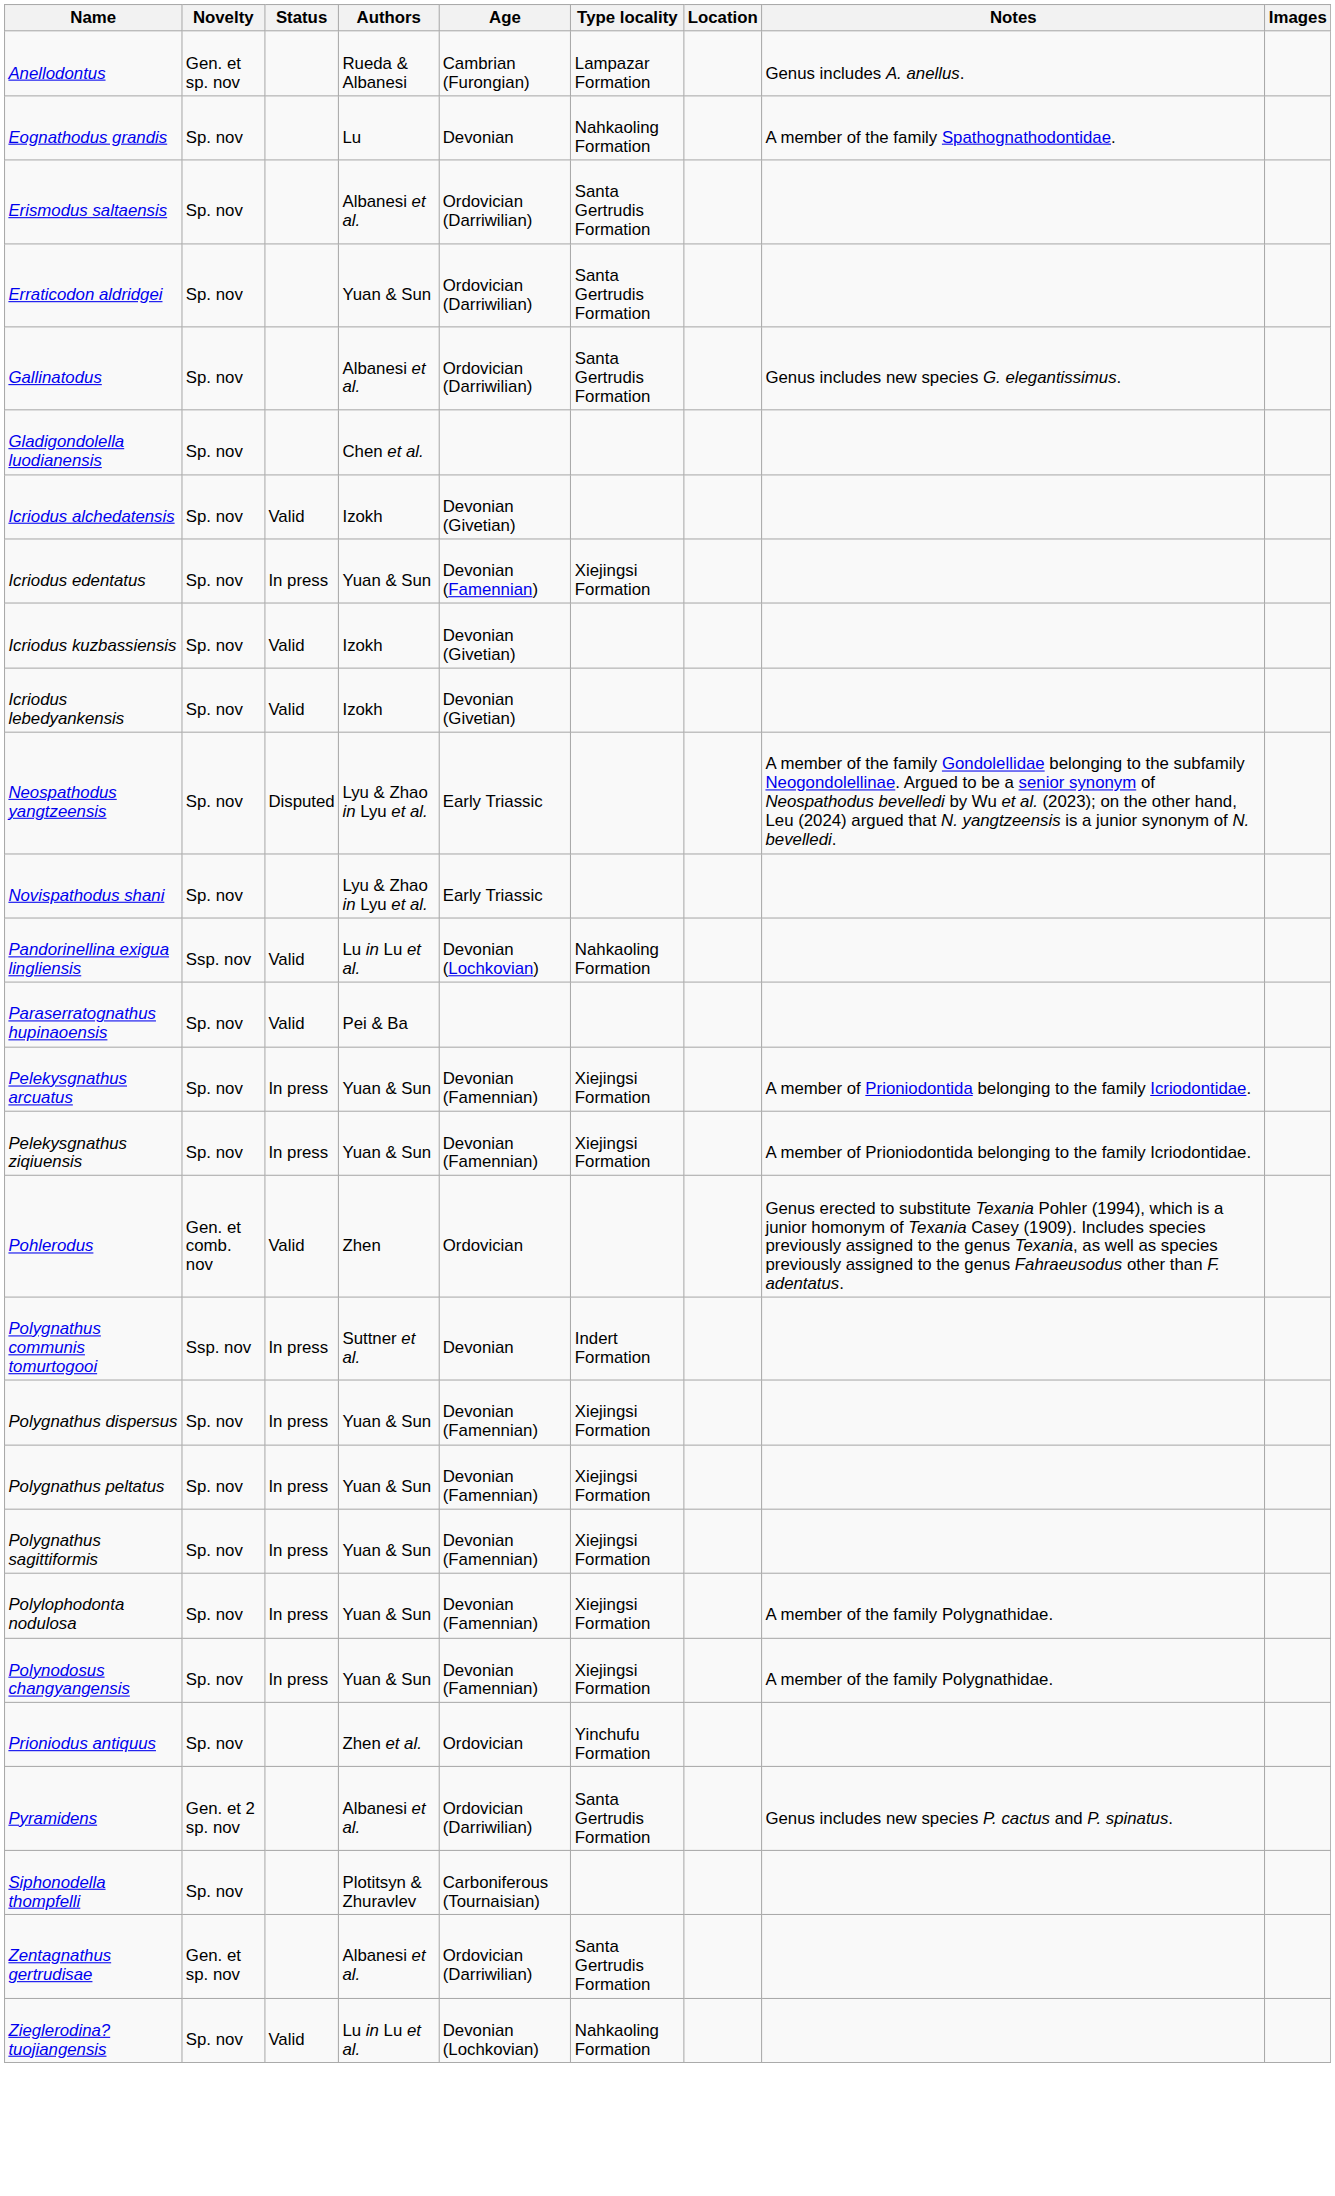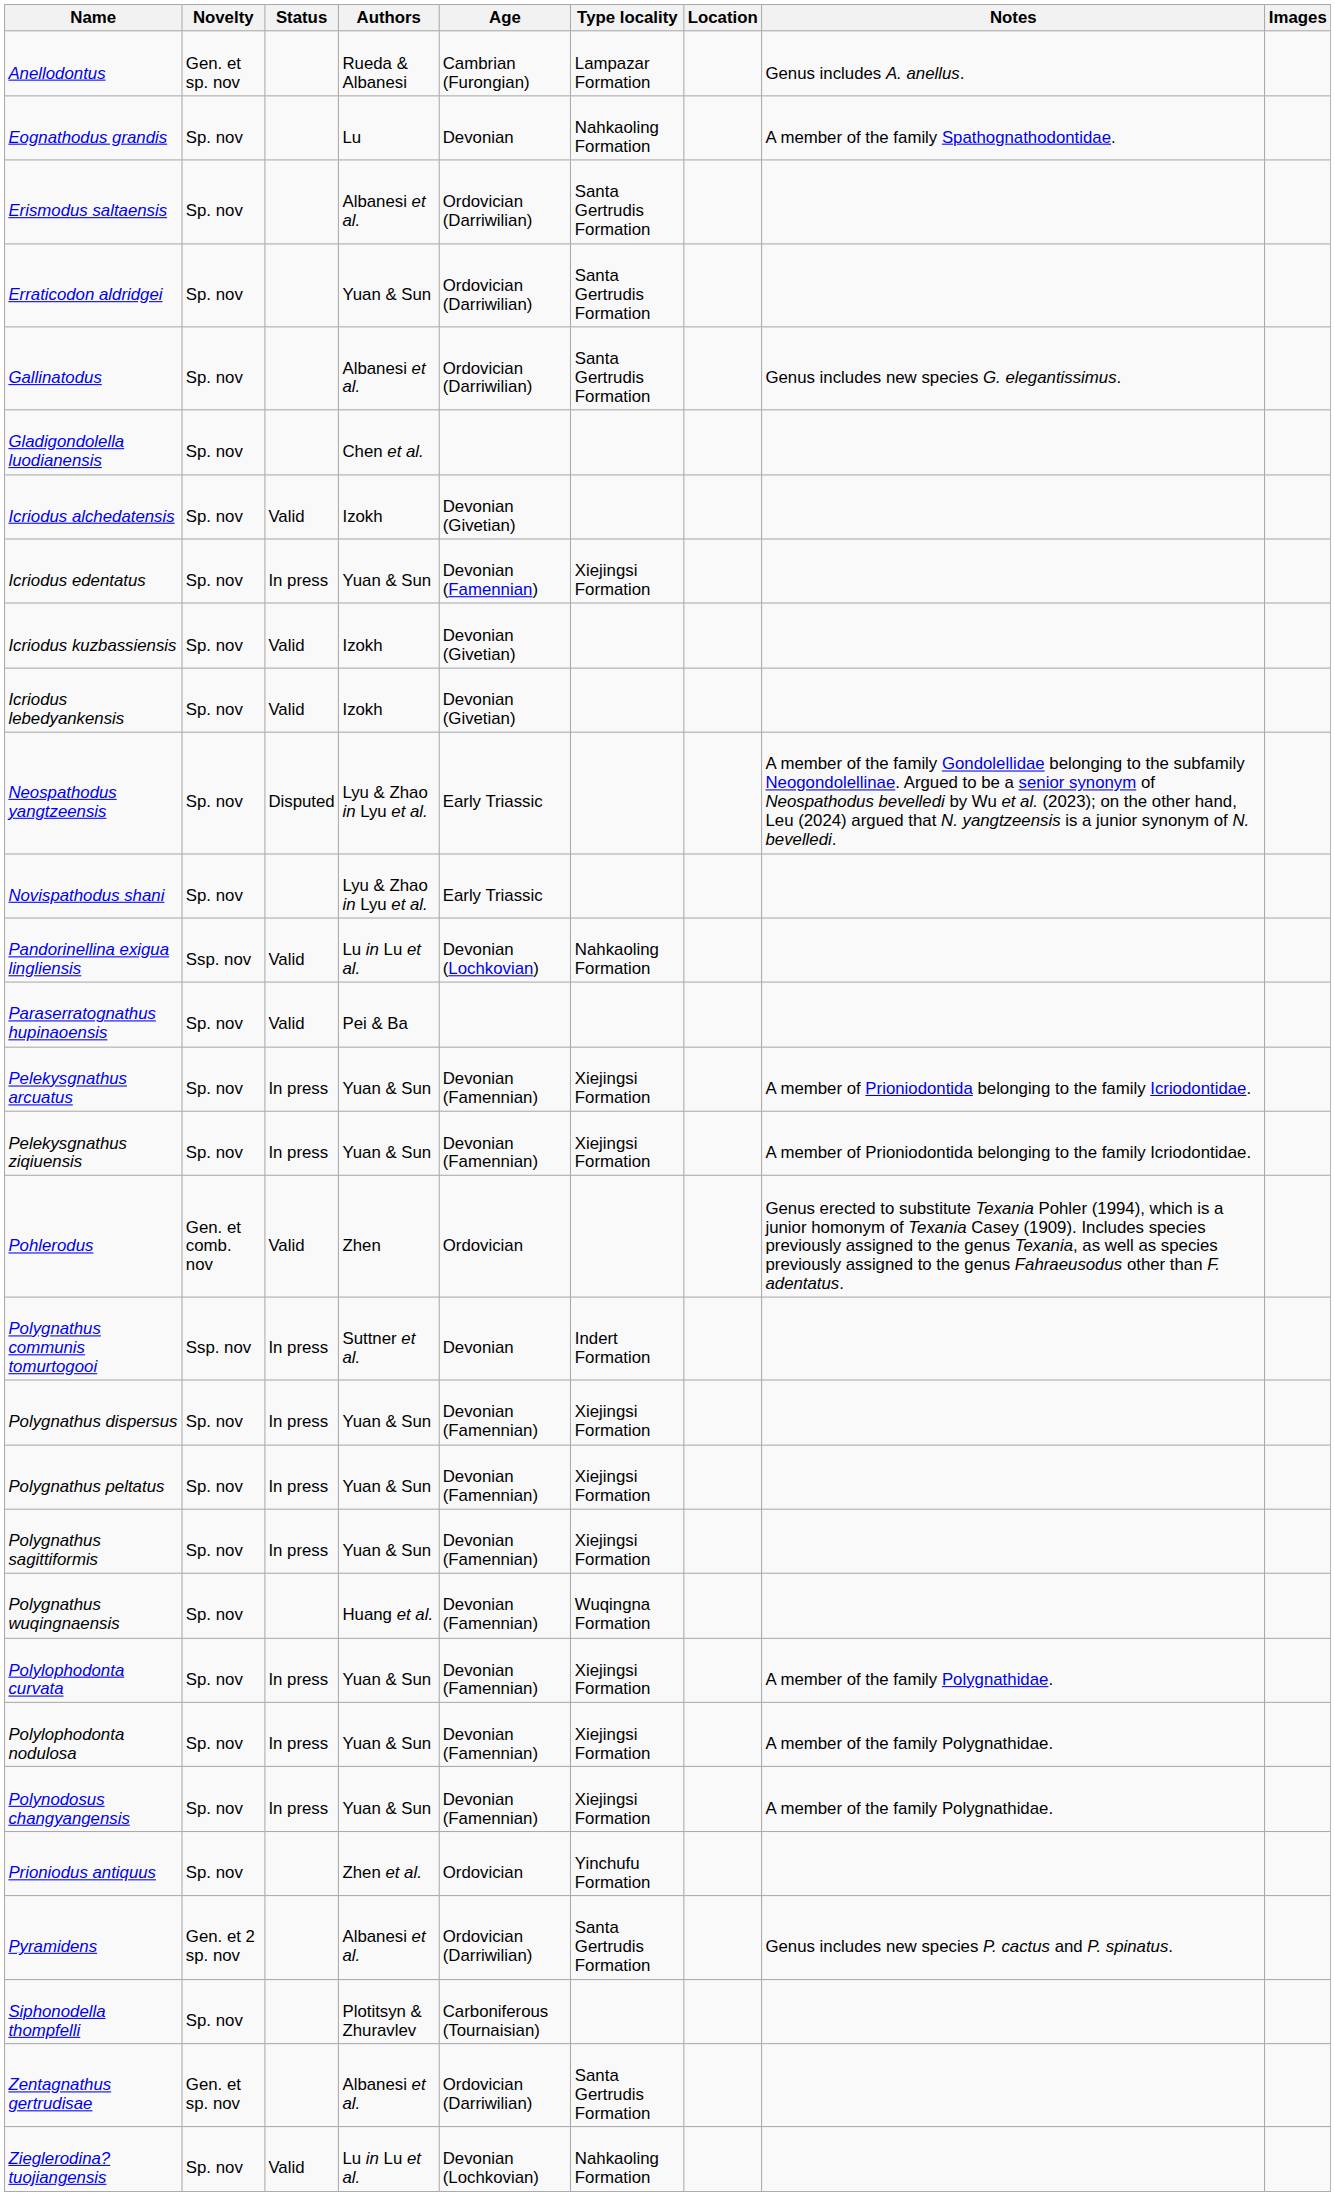+ row: (64, 1615)
+ row: (66, 1679)
